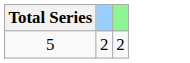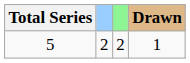+ column: (157, 17)
